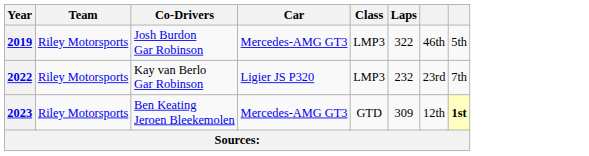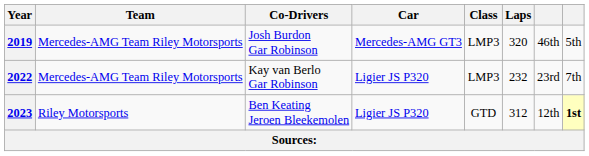(83, 42) Riley Motorsports -> (140, 42) Mercedes-AMG Team Riley Motorsports
(404, 42) 322 -> (518, 42) 320
(83, 77) Riley Motorsports -> (140, 77) Mercedes-AMG Team Riley Motorsports
(294, 112) Mercedes-AMG GT3 -> (392, 112) Ligier JS P320
(404, 112) 309 -> (518, 112) 312
